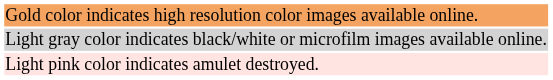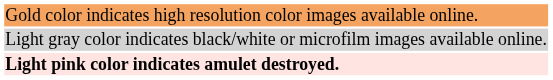(162, 64) normal -> (172, 64) bold
